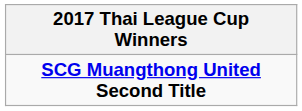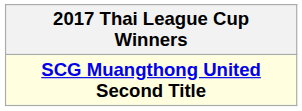(151, 79) no background -> (151, 79) lightyellow background
